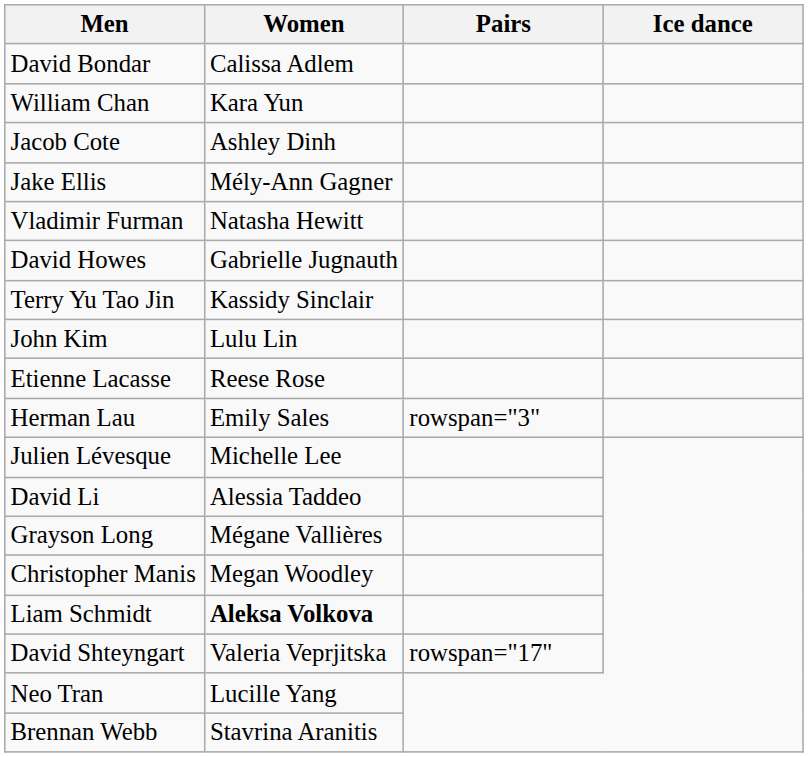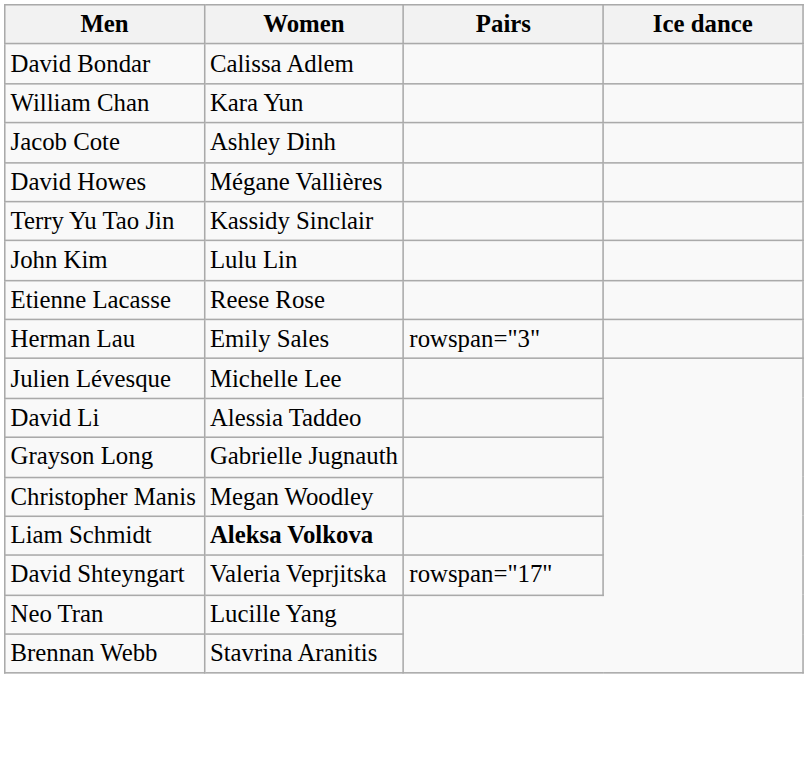- row: (58, 181)
- row: (97, 220)
(304, 260) Gabrielle Jugnauth -> (296, 181) Mégane Vallières
(296, 535) Mégane Vallières -> (304, 456) Gabrielle Jugnauth
